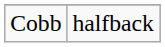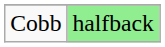(113, 23) no background -> (113, 23) lightgreen background
